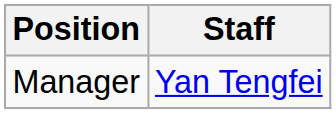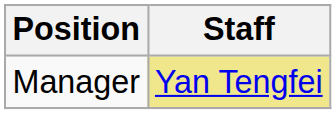(239, 81) no background -> (239, 81) khaki background
